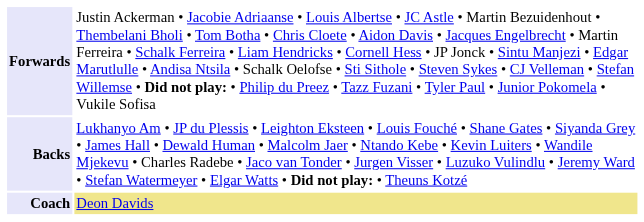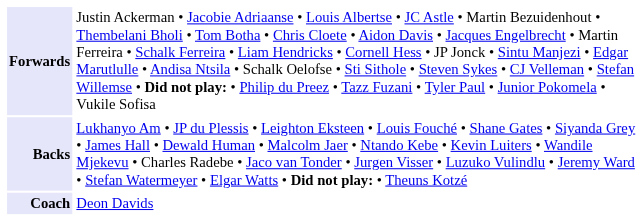(115, 203) khaki background -> (115, 203) no background
